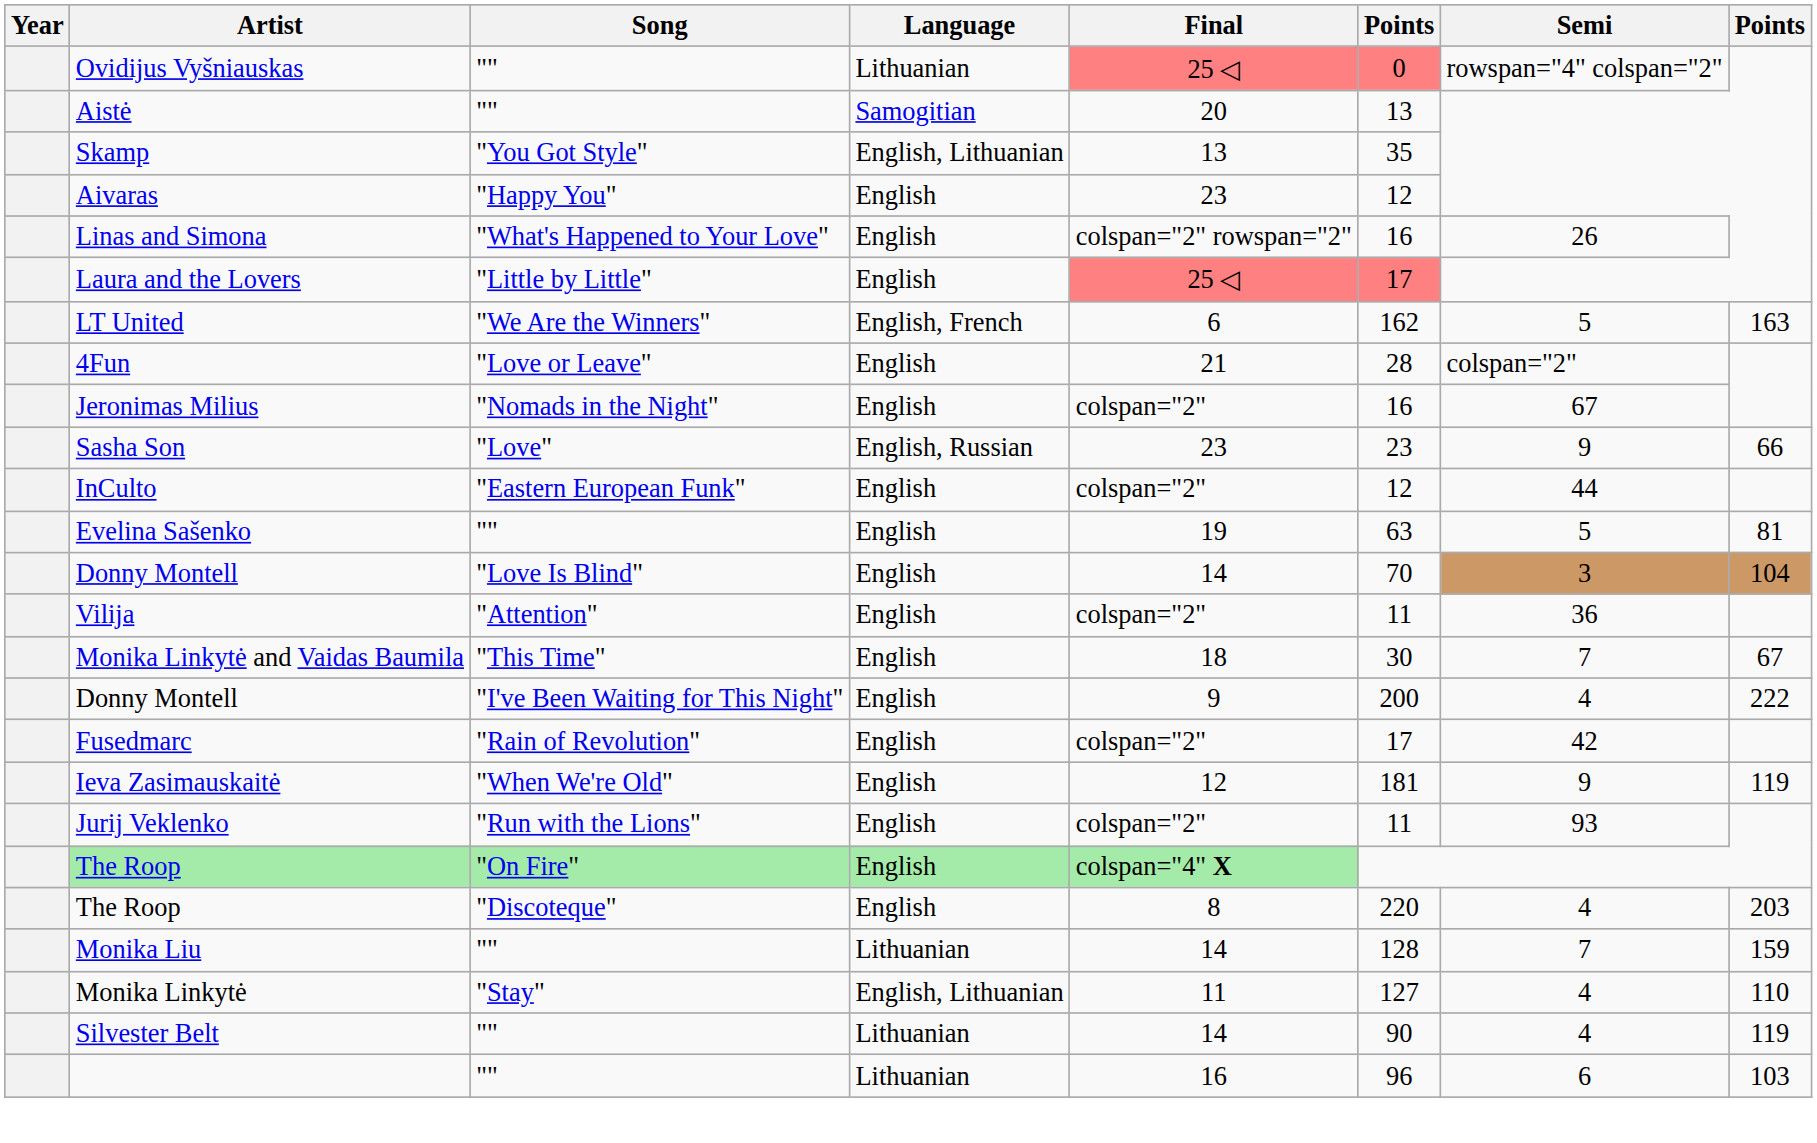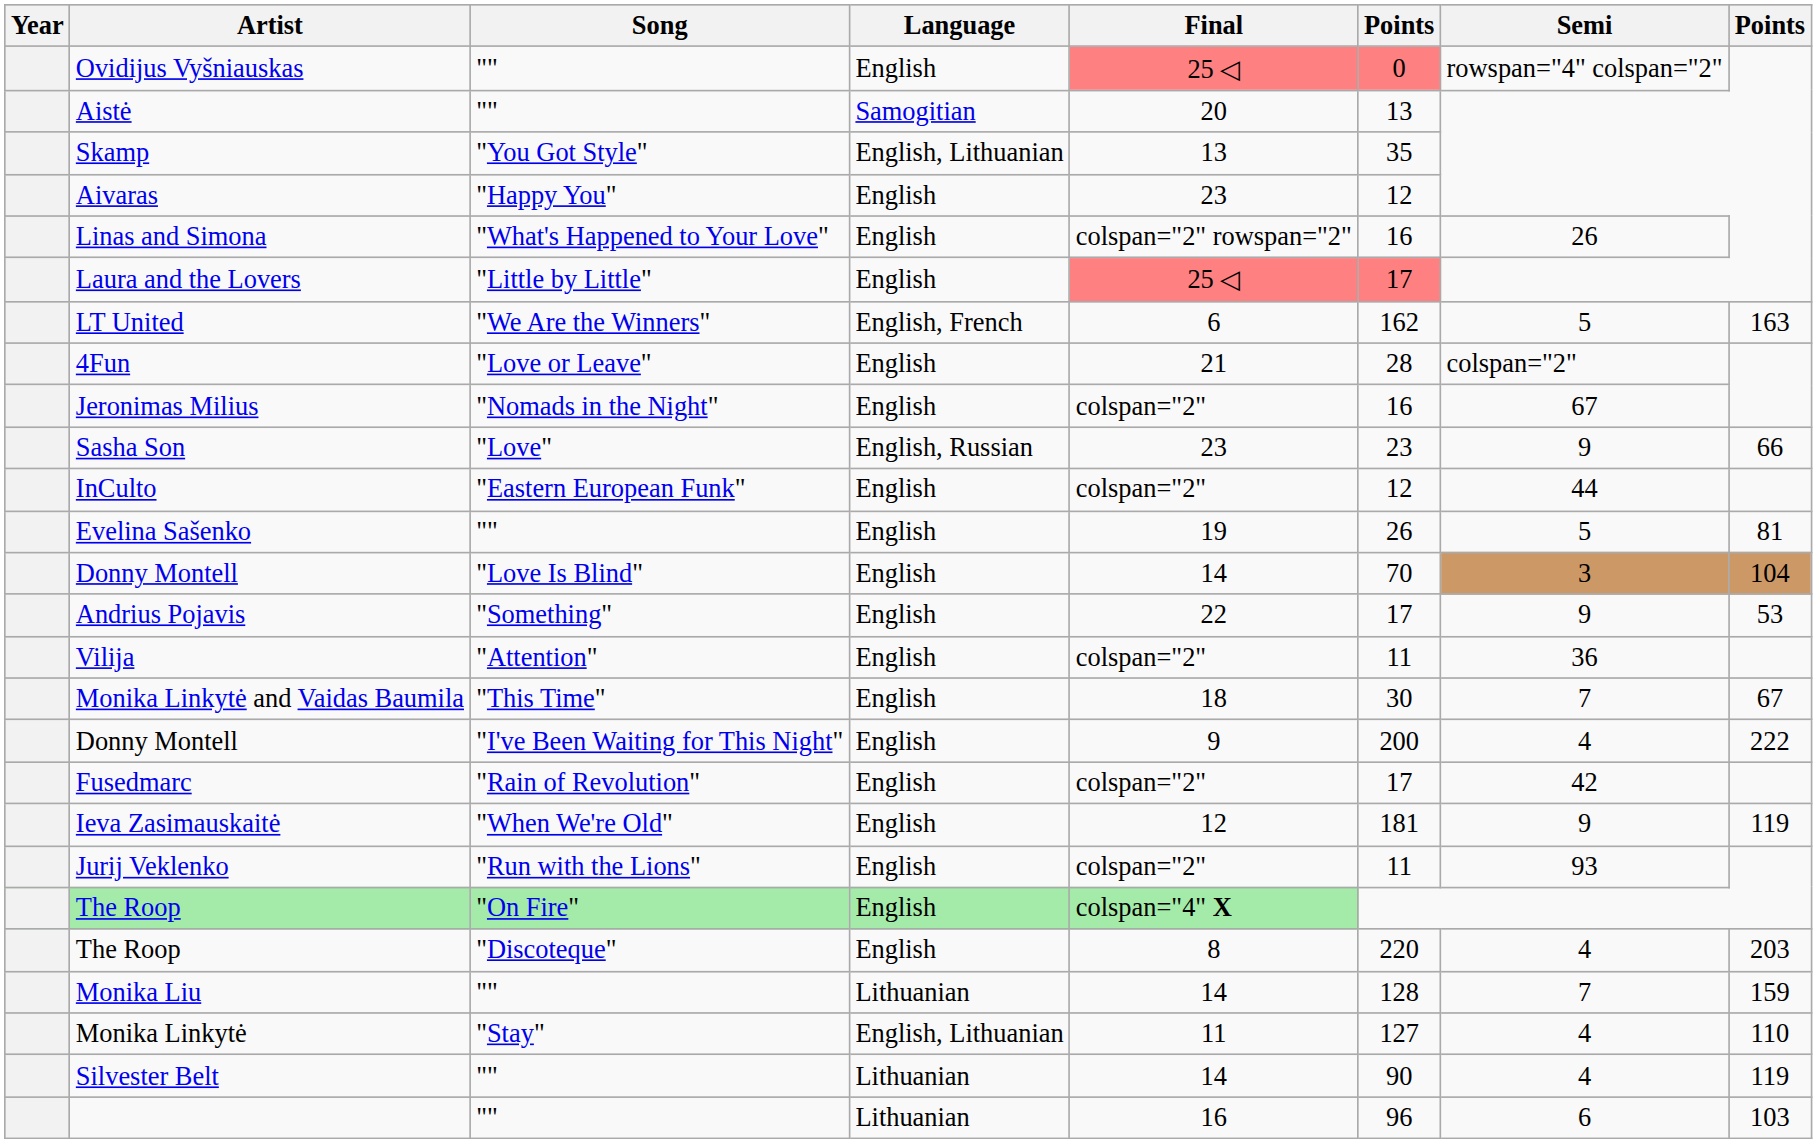(913, 68) Lithuanian -> (896, 68) English
(1399, 531) 63 -> (1399, 531) 26
+ row: (161, 614)
